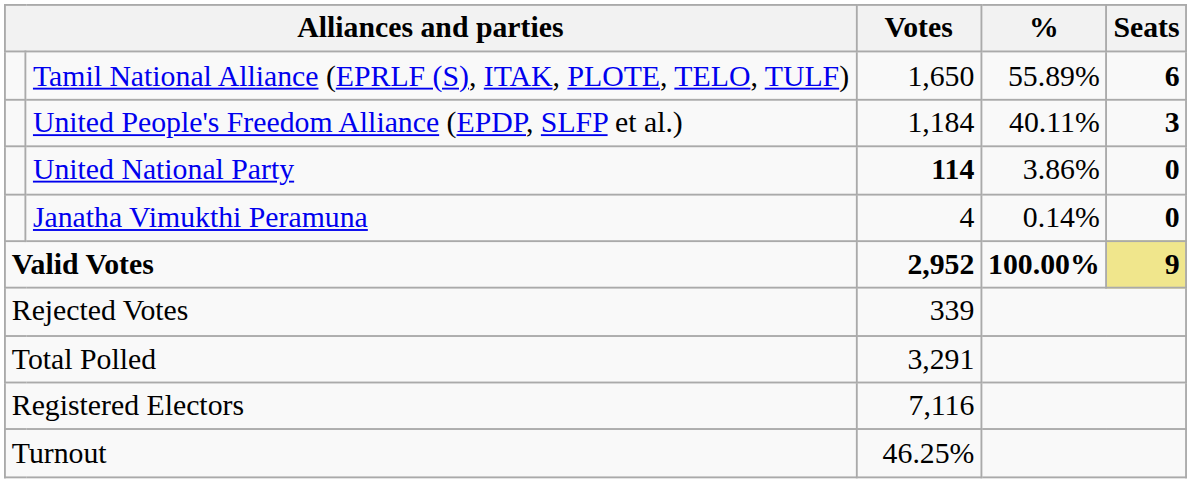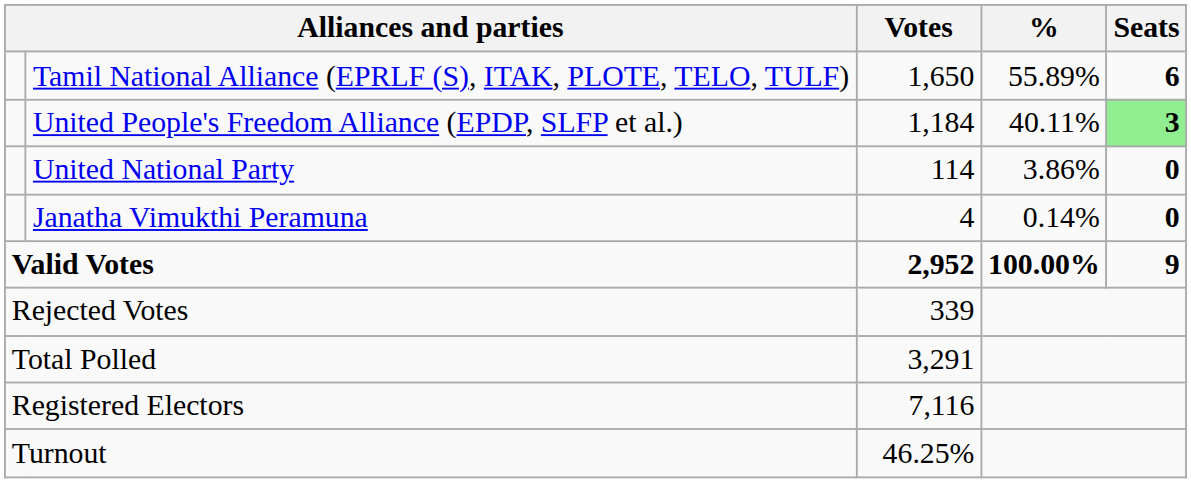(1172, 122) no background -> (1172, 122) lightgreen background
(953, 169) bold -> (953, 169) normal
(1172, 264) khaki background -> (1172, 264) no background
